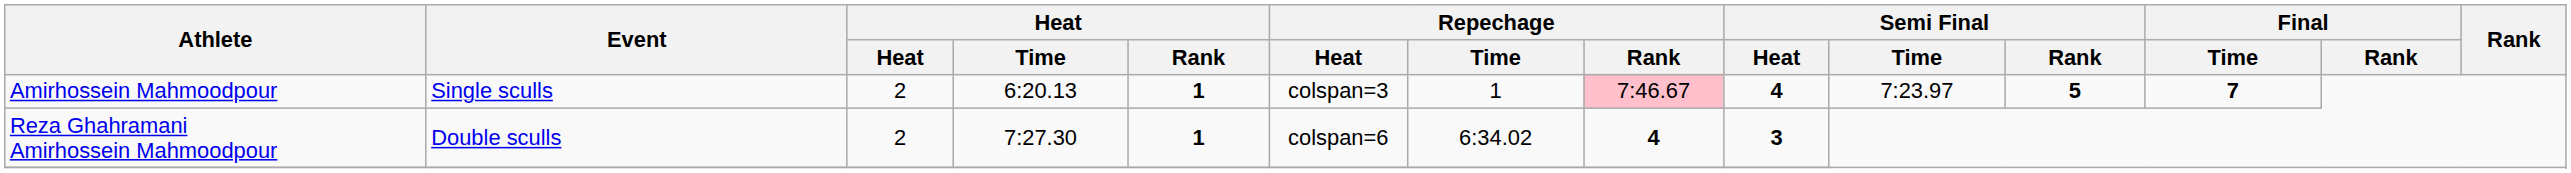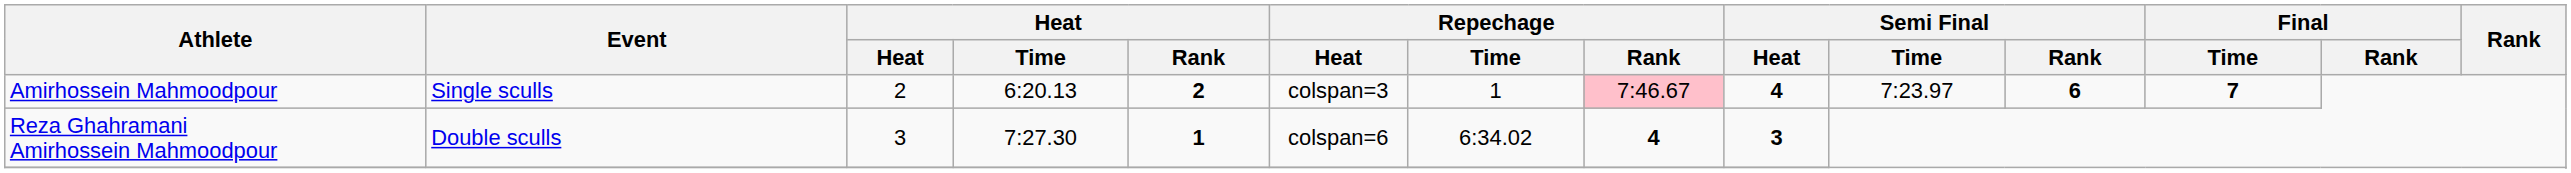(1199, 92) 1 -> (1199, 92) 2
(2075, 92) 5 -> (2075, 92) 6
(900, 138) 2 -> (900, 138) 3
